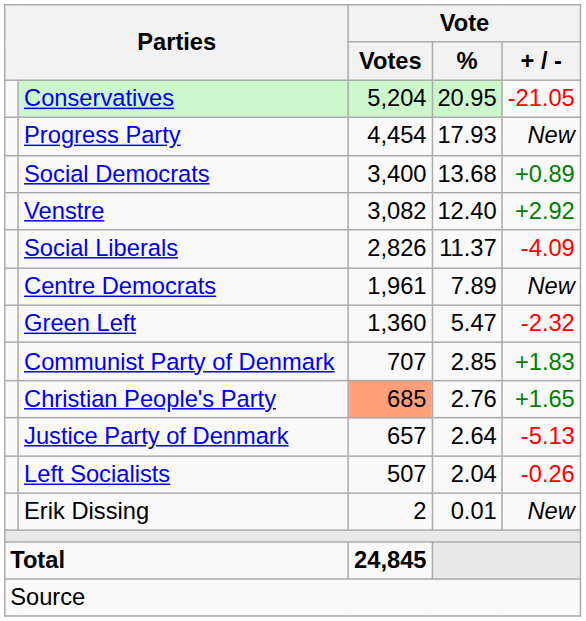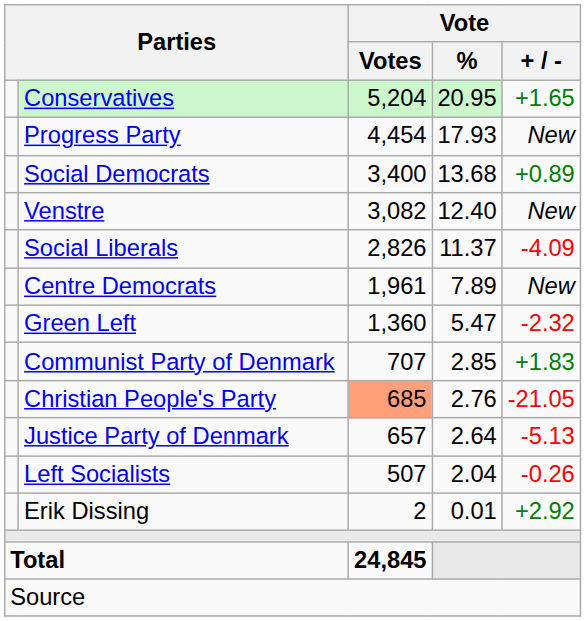(541, 98) -21.05 -> (545, 98) +1.65
(545, 211) +2.92 -> (551, 211) New
(545, 398) +1.65 -> (541, 398) -21.05
(551, 511) New -> (545, 511) +2.92
